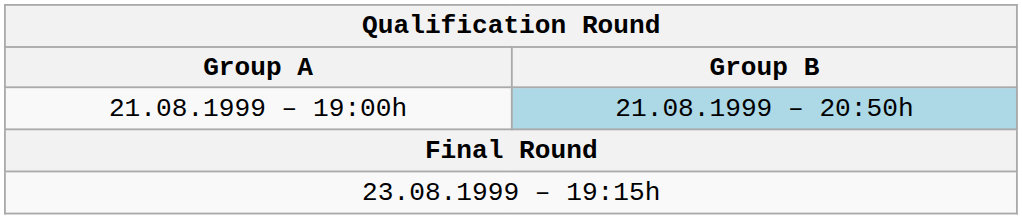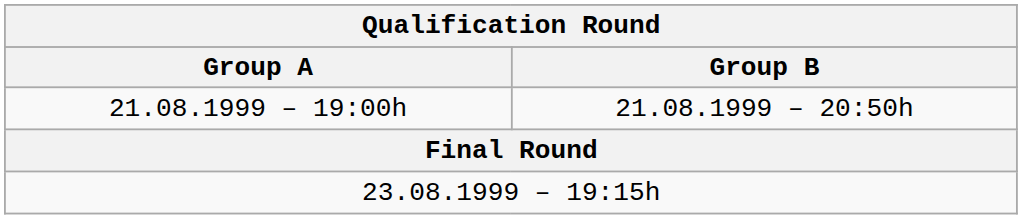(764, 109) lightblue background -> (764, 109) no background
